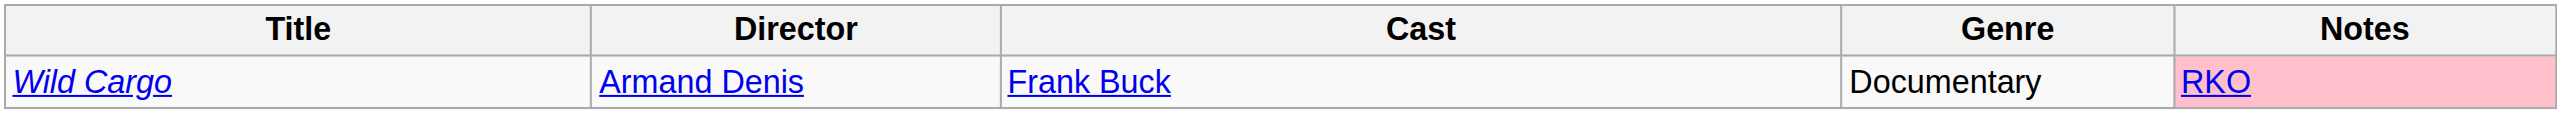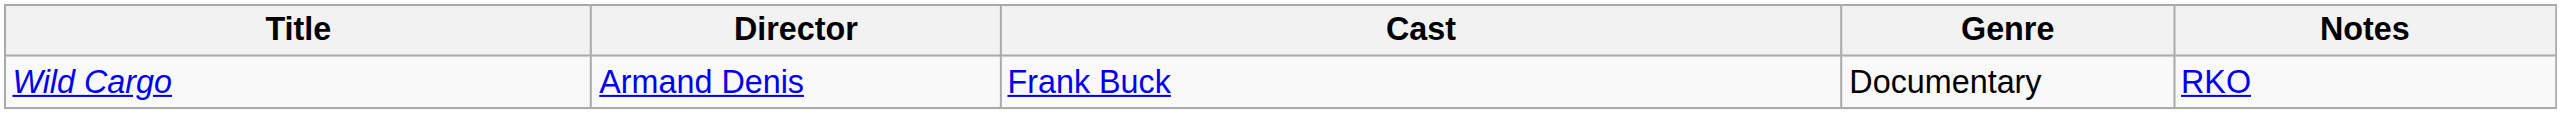(2216, 81) pink background -> (2216, 81) no background
